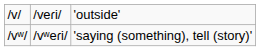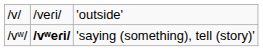(50, 35) normal -> (52, 35) bold
